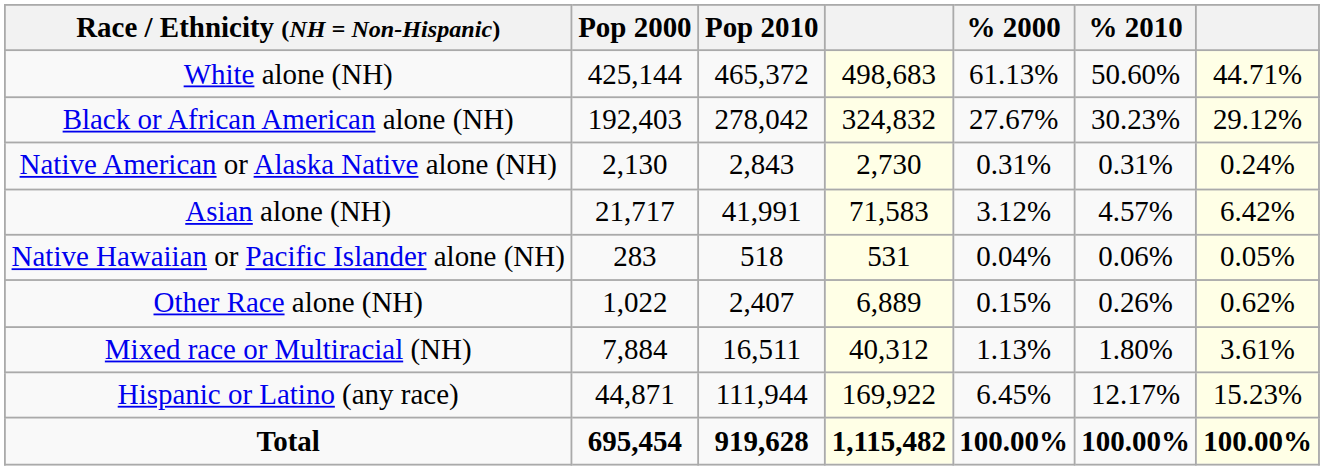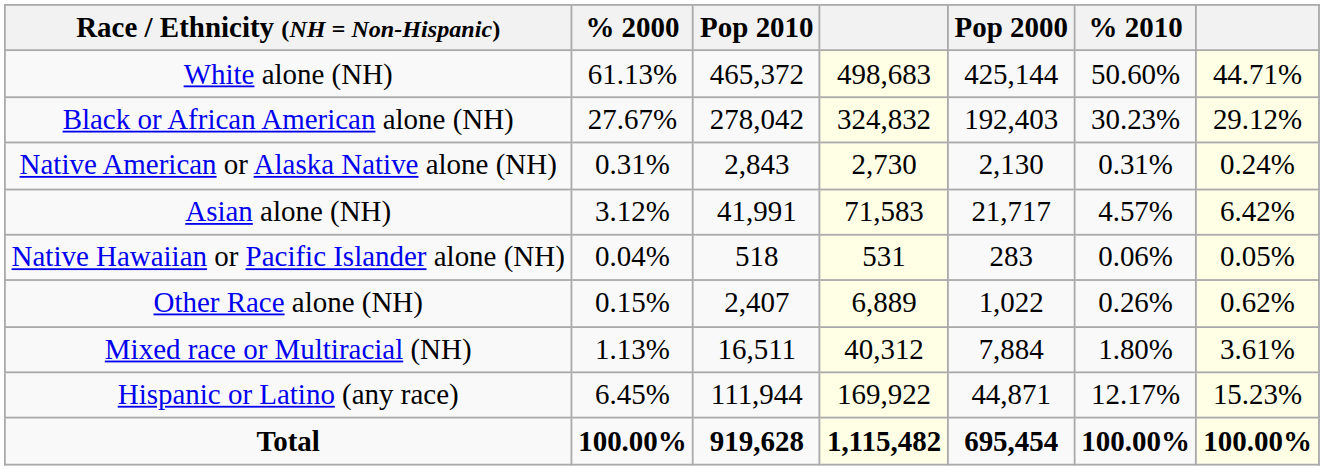columns swapped: (635, 27) <-> (1014, 27)
